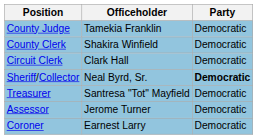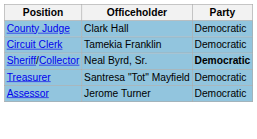(123, 28) Tamekia Franklin -> (106, 28) Clark Hall
- row: (36, 45)
(106, 61) Clark Hall -> (123, 45) Tamekia Franklin
- row: (25, 126)
